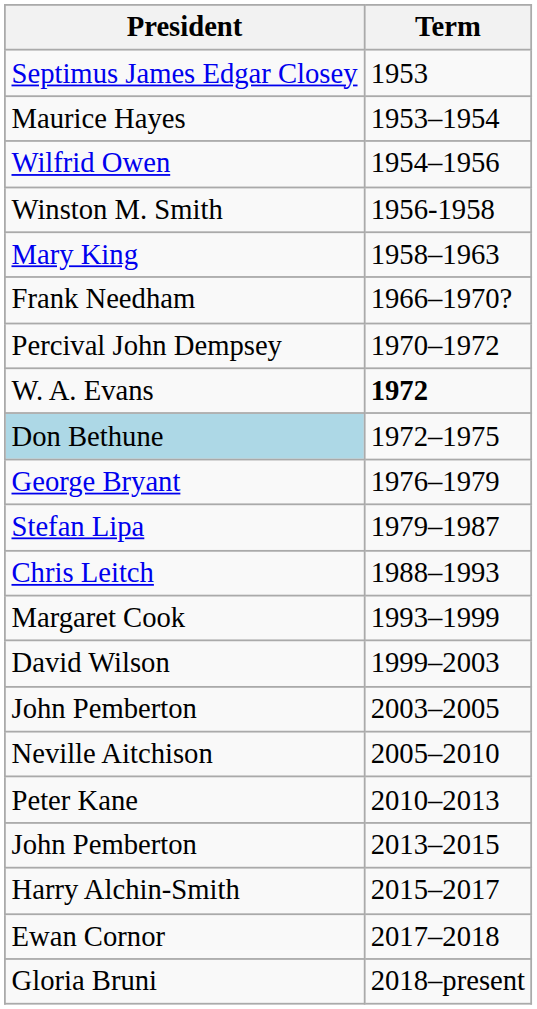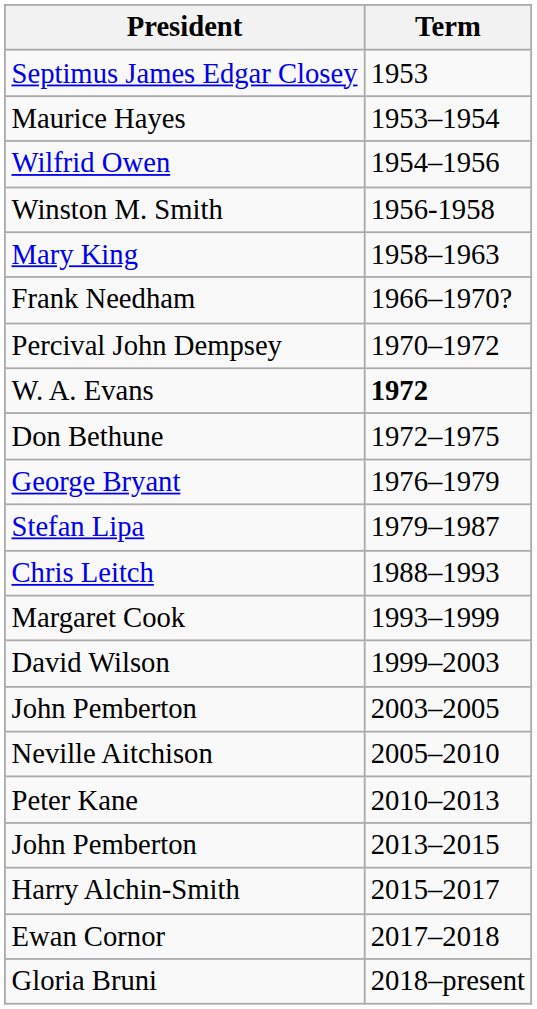(87, 436) lightblue background -> (87, 436) no background
